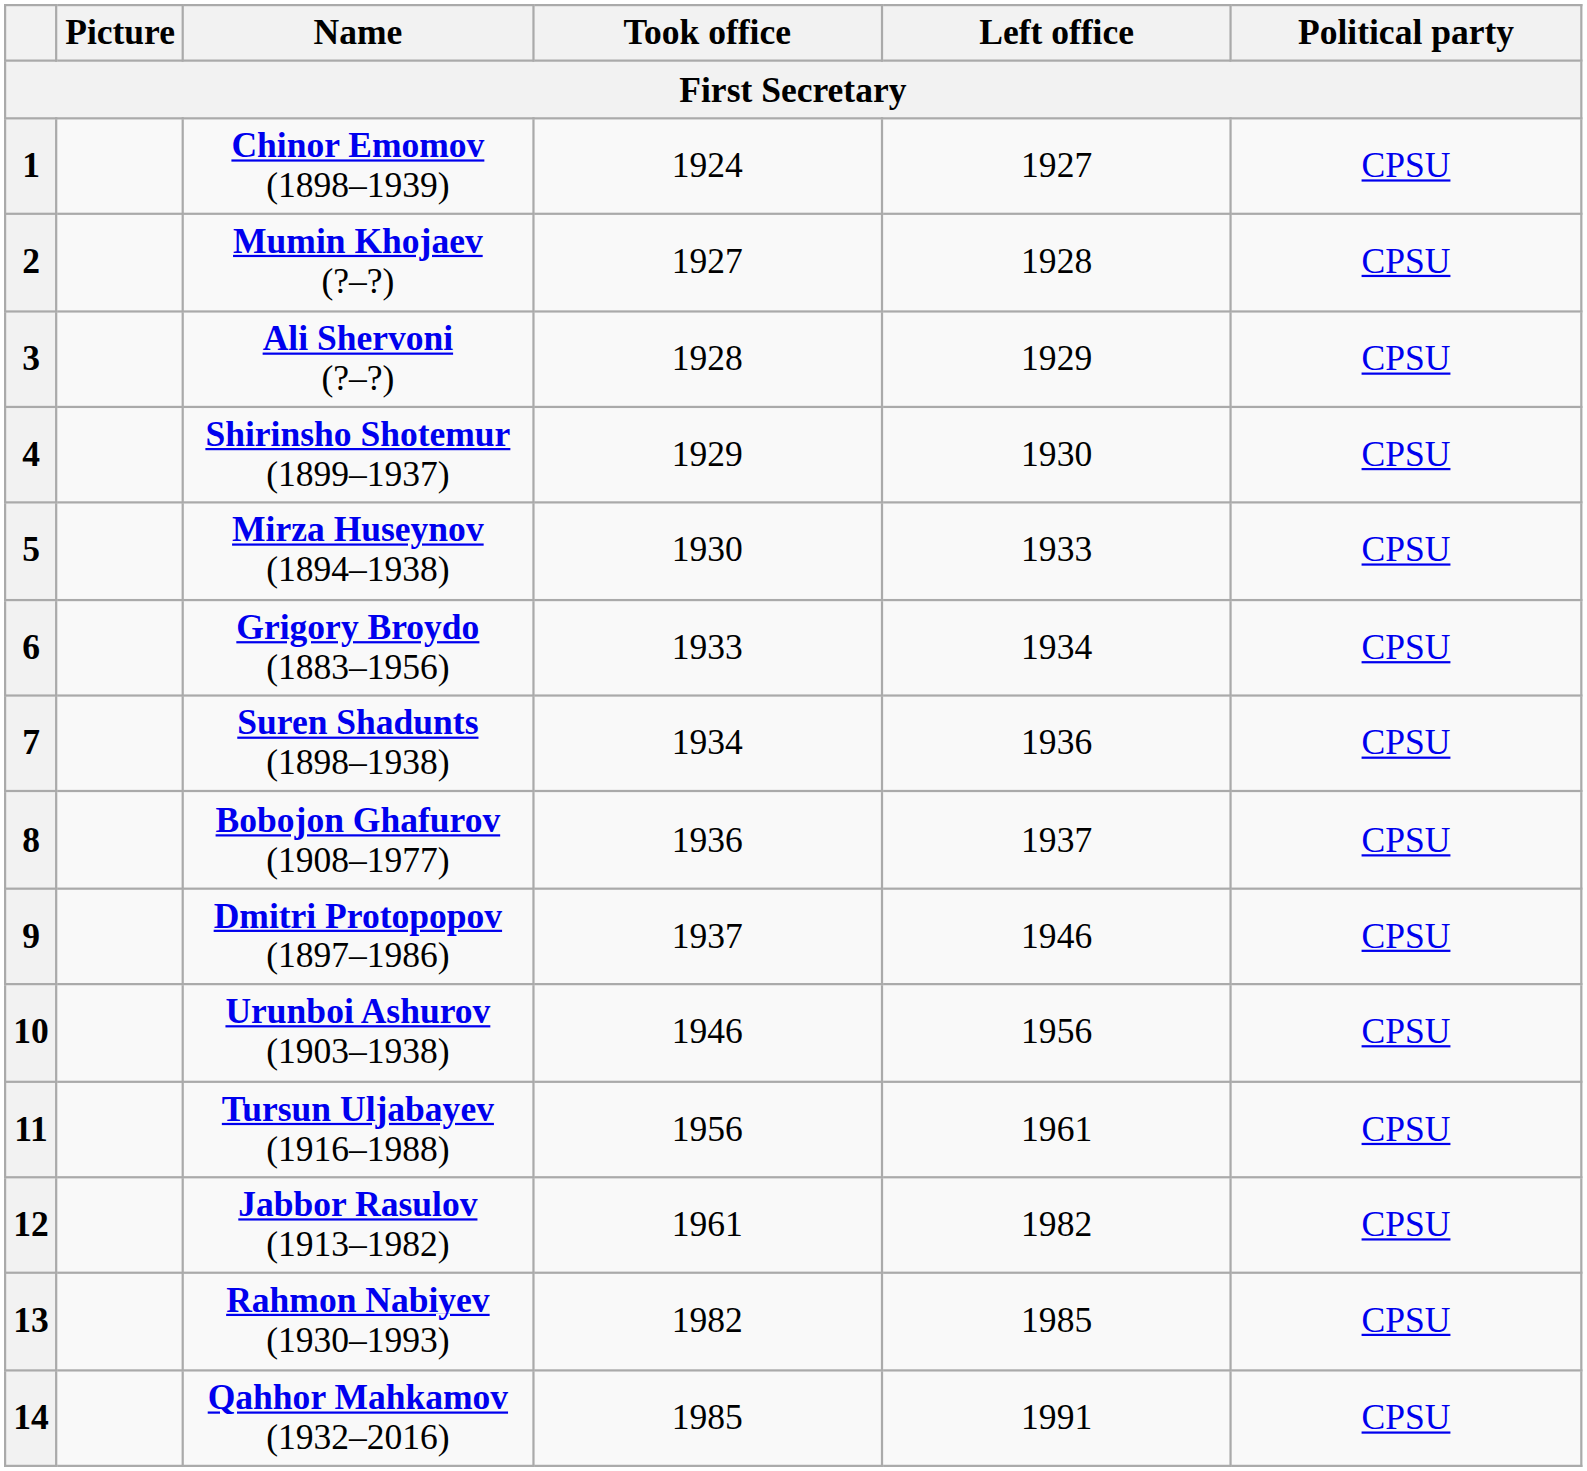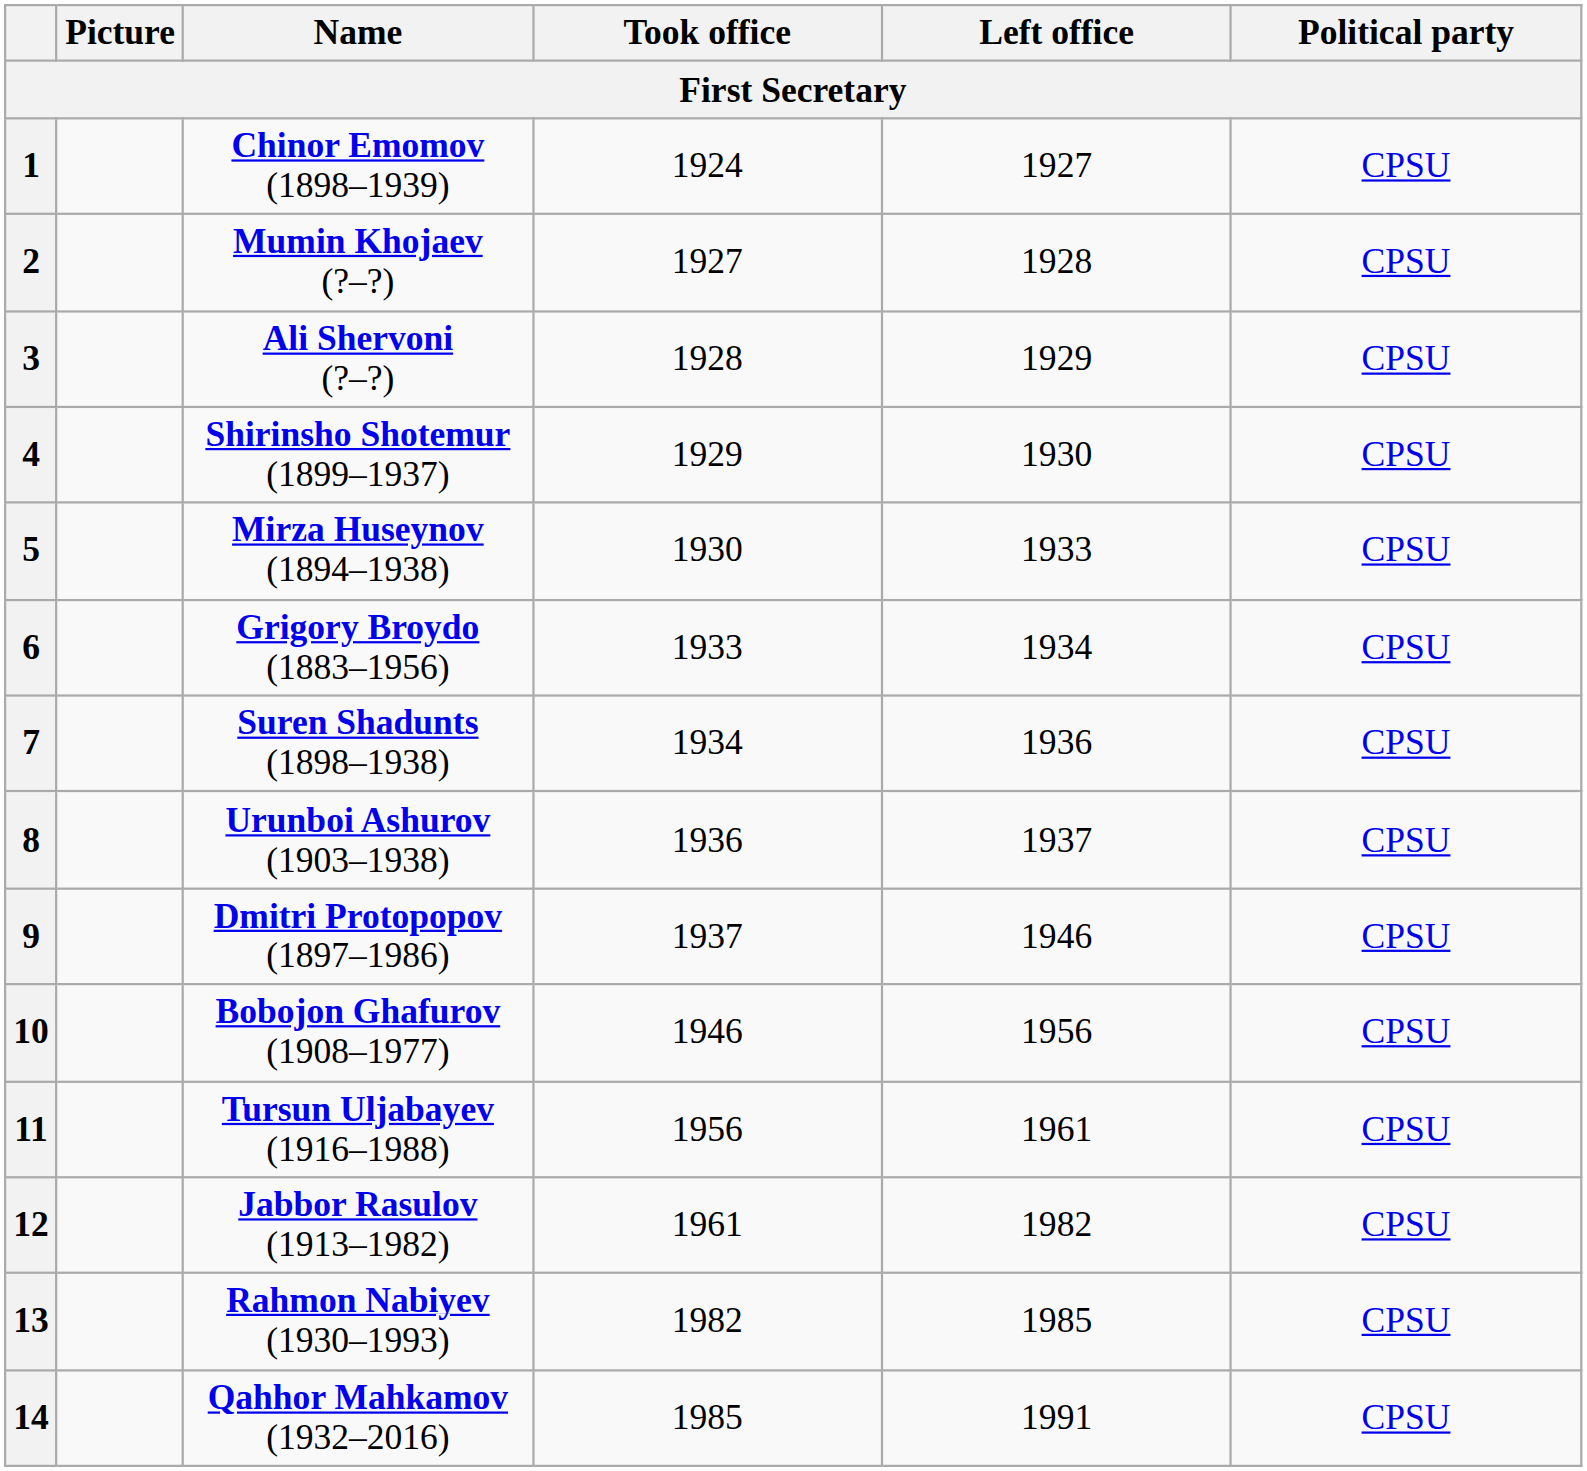(358, 839) Bobojon Ghafurov (1908–1977) -> (358, 839) Urunboi Ashurov (1903–1938)
(358, 1031) Urunboi Ashurov (1903–1938) -> (358, 1031) Bobojon Ghafurov (1908–1977)
